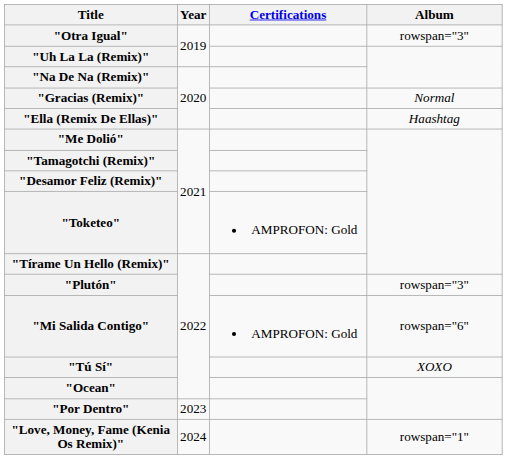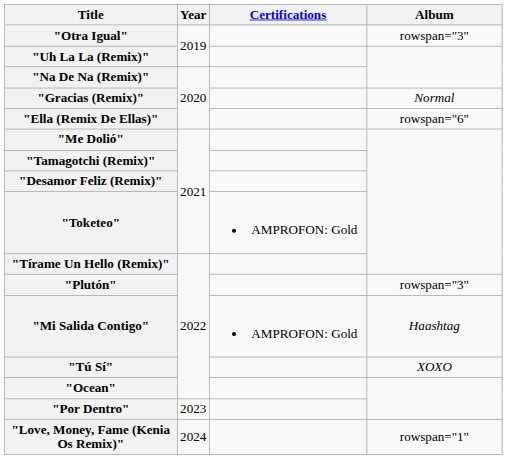(434, 118) Haashtag -> (434, 118) rowspan="6"
(434, 326) rowspan="6" -> (434, 326) Haashtag
